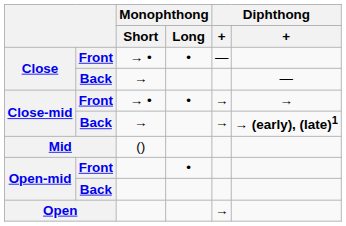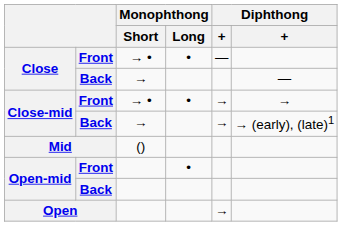(286, 123) bold -> (284, 123) normal
